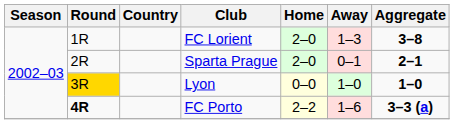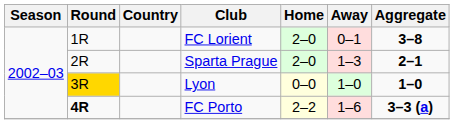(349, 38) 1–3 -> (349, 38) 0–1
(349, 61) 0–1 -> (349, 61) 1–3
